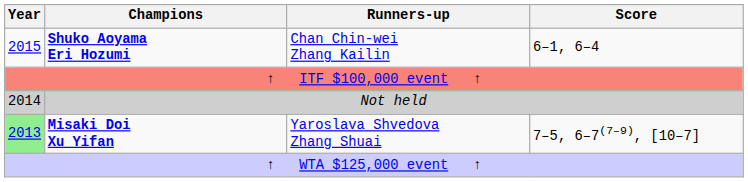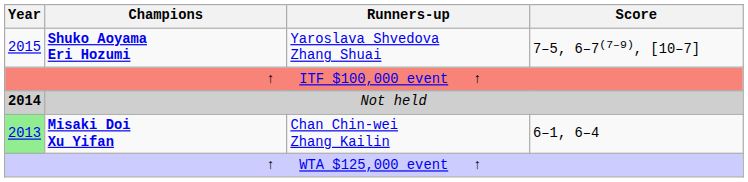(344, 47) Chan Chin-wei Zhang Kailin -> (365, 47) Yaroslava Shvedova Zhang Shuai
(566, 47) 6–1, 6–4 -> (617, 47) 7–5, 6–7(7–9), [10–7]
(24, 102) normal -> (24, 102) bold
(365, 133) Yaroslava Shvedova Zhang Shuai -> (344, 133) Chan Chin-wei Zhang Kailin
(617, 133) 7–5, 6–7(7–9), [10–7] -> (566, 133) 6–1, 6–4
